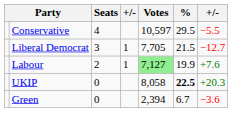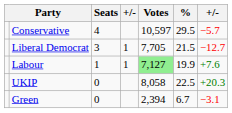(210, 30) −5.5 -> (210, 30) −5.7
(97, 64) 2 -> (97, 64) 1
(185, 82) bold -> (185, 82) normal
(210, 99) −3.6 -> (210, 99) −3.1
